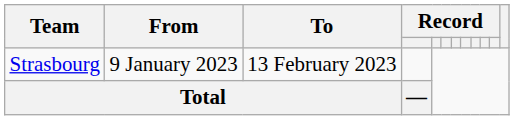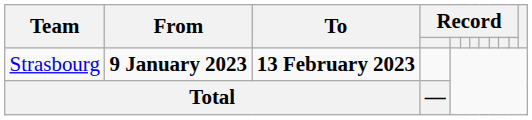(174, 64) normal -> (178, 64) bold
(322, 64) normal -> (336, 64) bold
